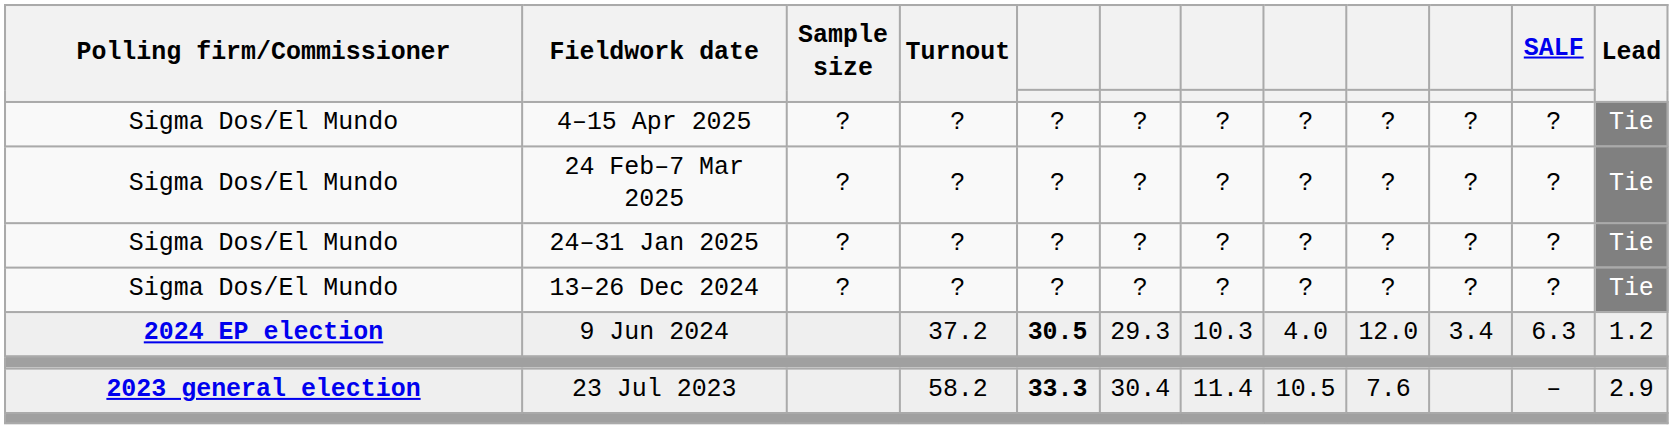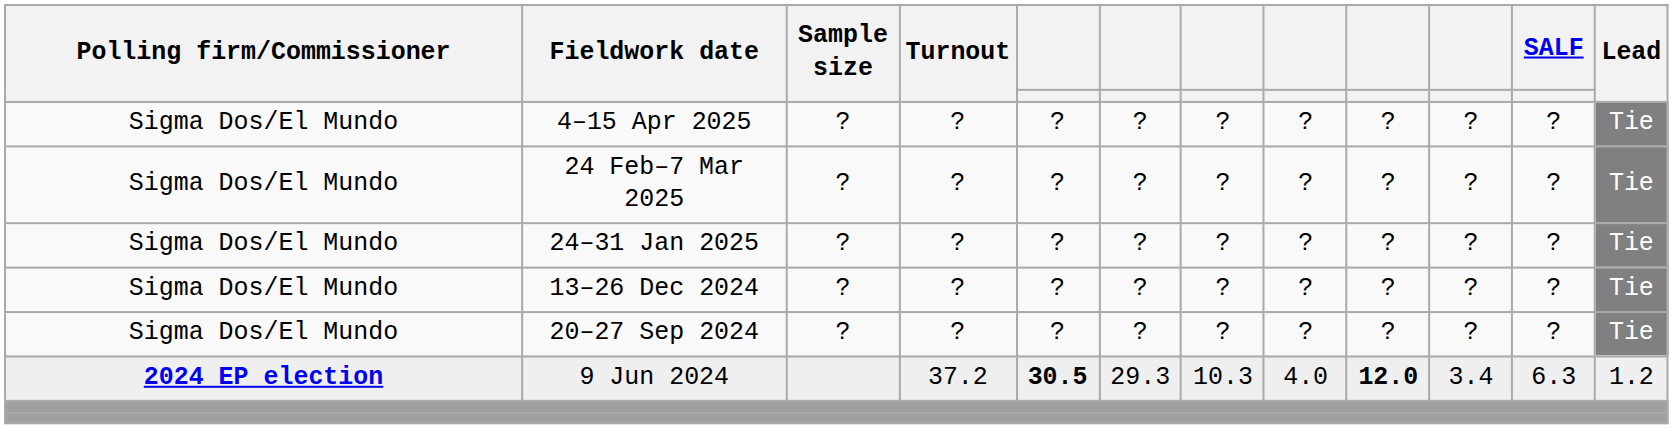+ row: (264, 334)
(1388, 334) normal -> (1388, 378) bold
- row: (264, 390)
